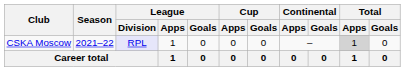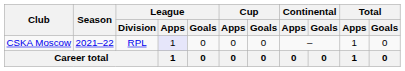(137, 43) lavender background -> (137, 43) no background
(173, 43) no background -> (173, 43) lavender background
(354, 43) lightgrey background -> (354, 43) no background
